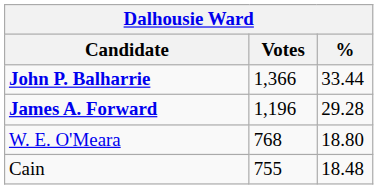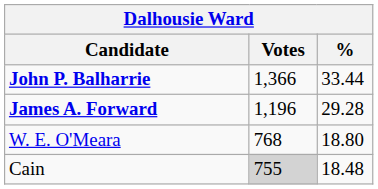(268, 169) no background -> (268, 169) lightgrey background
